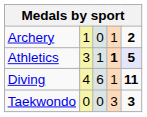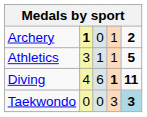(86, 37) normal -> (86, 37) bold
(114, 58) bold -> (114, 58) normal
(131, 58) lavender background -> (131, 58) no background
(114, 80) normal -> (114, 80) bold
(131, 101) no background -> (131, 101) lightblue background
